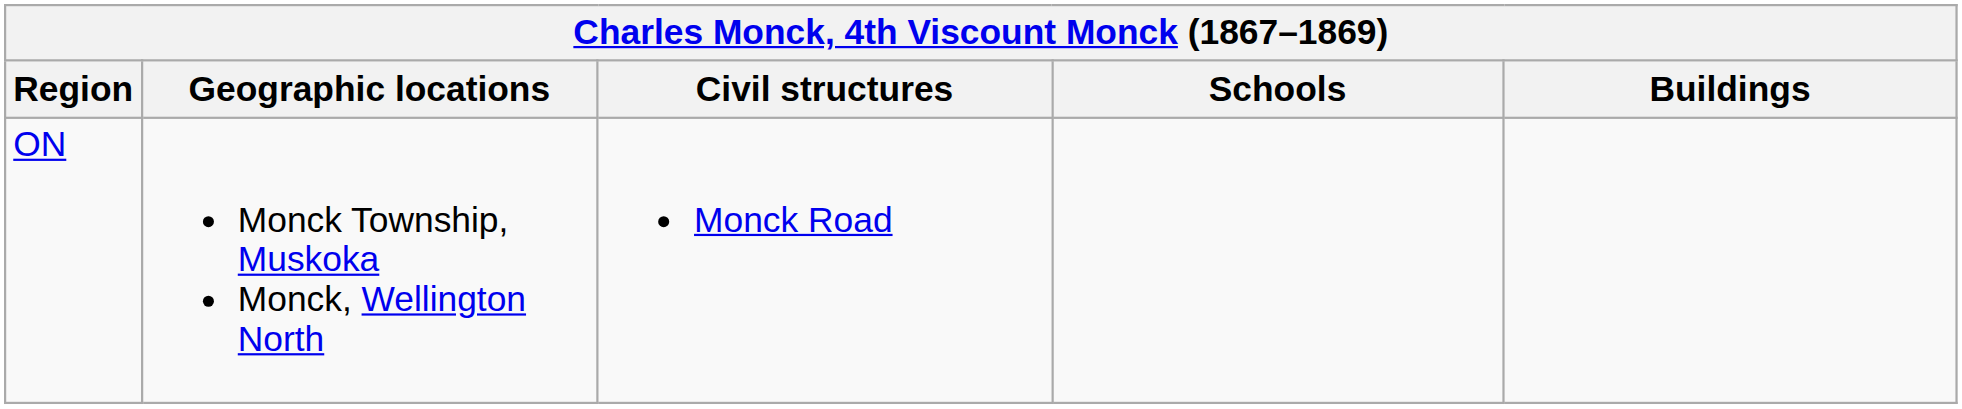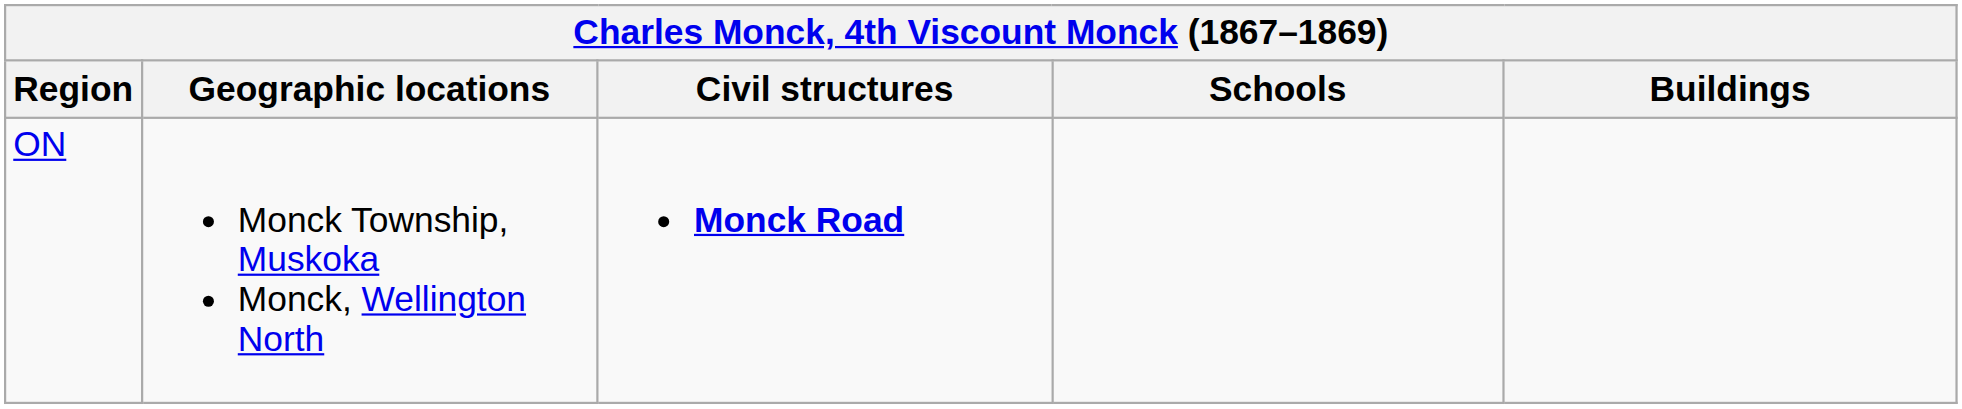(825, 220) normal -> (825, 220) bold
